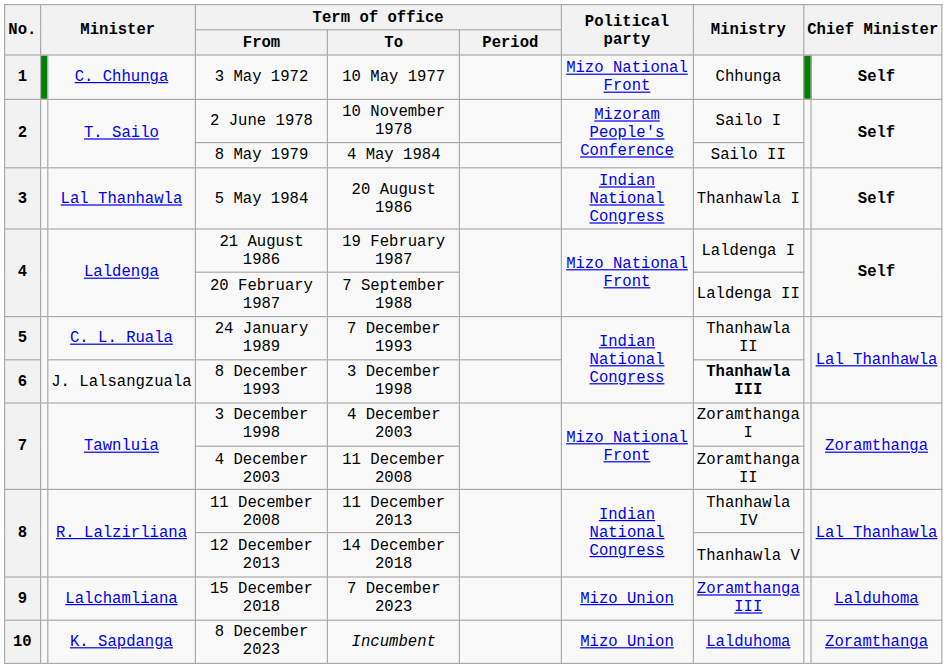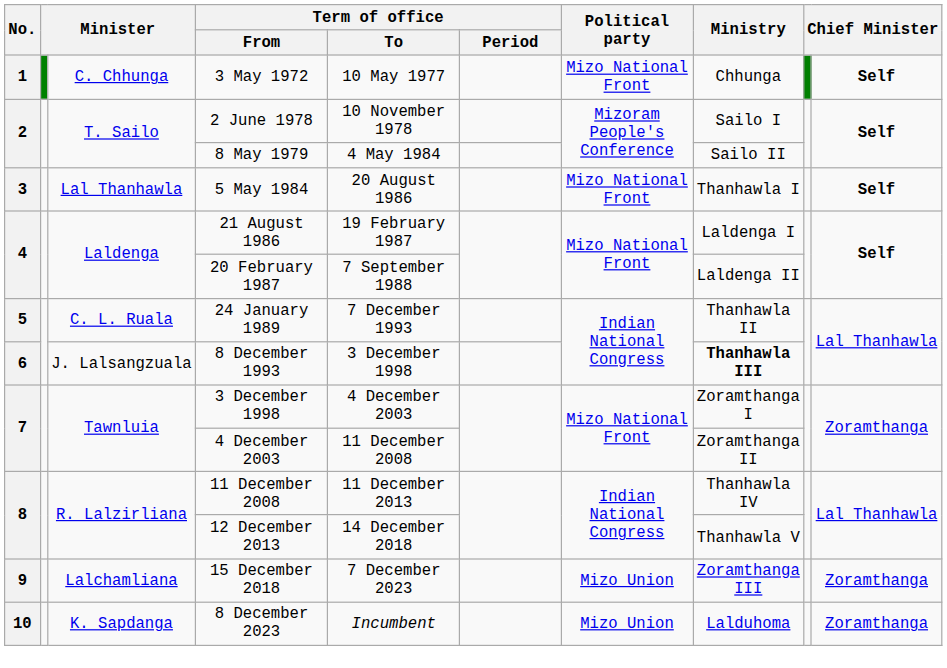(627, 198) Indian National Congress -> (627, 189) Mizo National Front
(877, 598) Lalduhoma -> (877, 580) Zoramthanga
